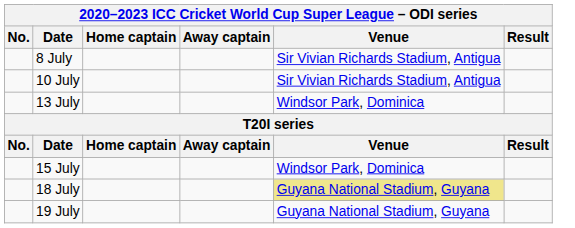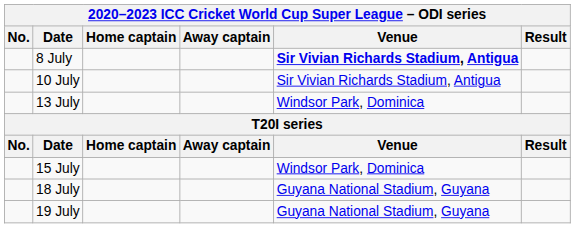(389, 59) normal -> (397, 59) bold
(383, 189) khaki background -> (383, 189) no background
